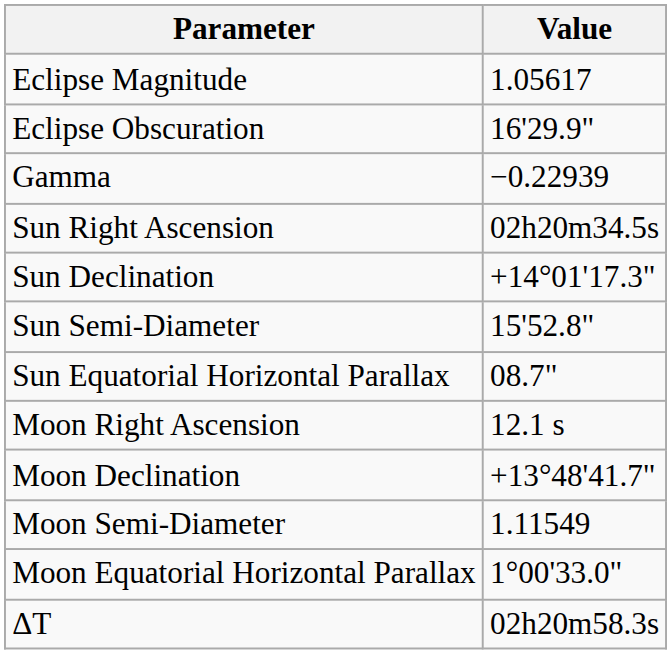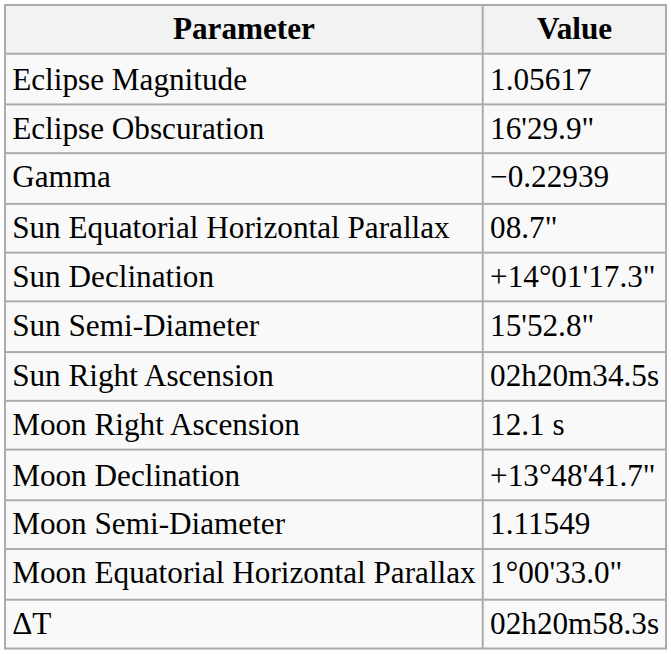rows swapped: (143, 227) <-> (231, 375)
